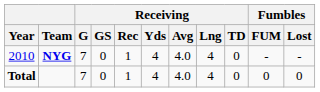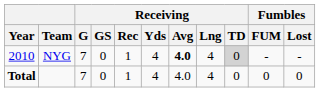(57, 55) bold -> (57, 55) normal
(183, 55) normal -> (183, 55) bold
(237, 55) no background -> (237, 55) lightgrey background
